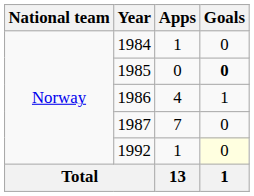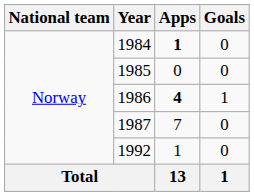(177, 44) normal -> (177, 44) bold
(224, 71) bold -> (224, 71) normal
(177, 97) normal -> (177, 97) bold
(224, 151) lightyellow background -> (224, 151) no background
